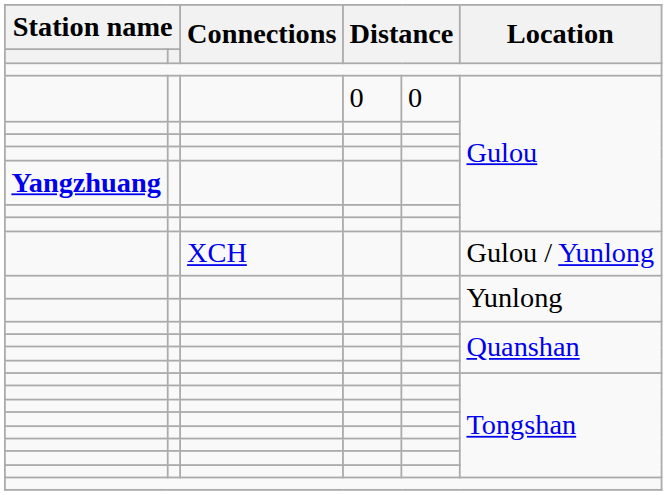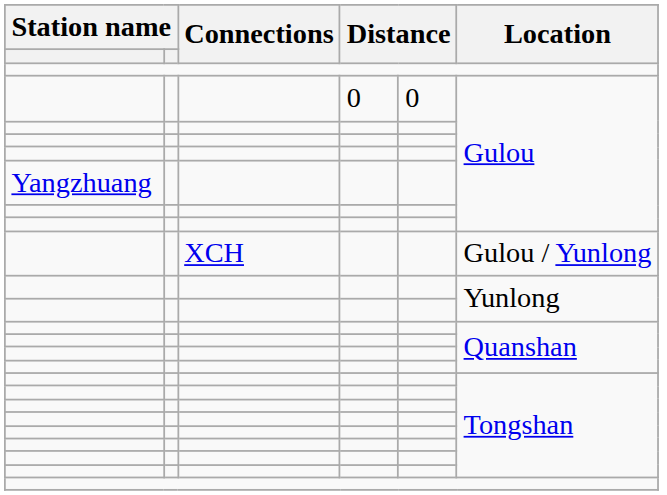(86, 182) bold -> (82, 182) normal
